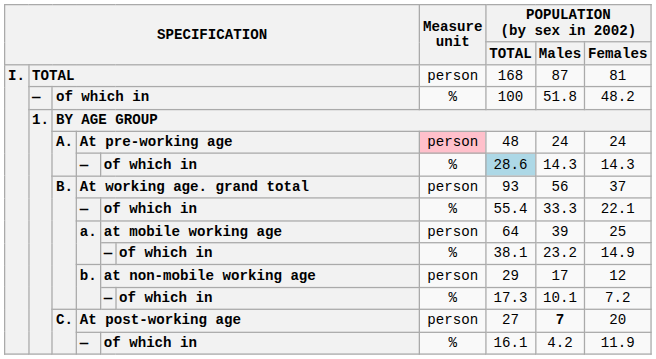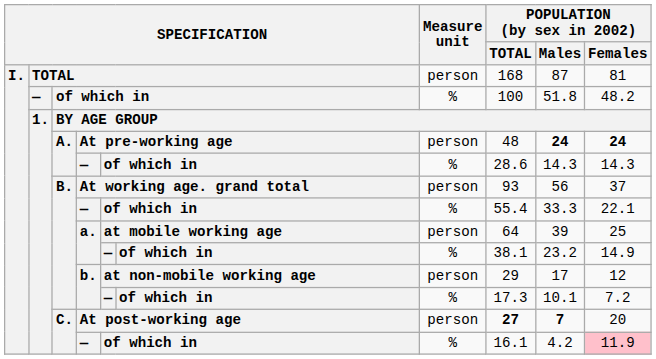(453, 143) pink background -> (453, 143) no background
(560, 143) normal -> (560, 143) bold
(618, 143) normal -> (618, 143) bold
(511, 165) lightblue background -> (511, 165) no background
(511, 321) normal -> (511, 321) bold
(618, 343) no background -> (618, 343) pink background
